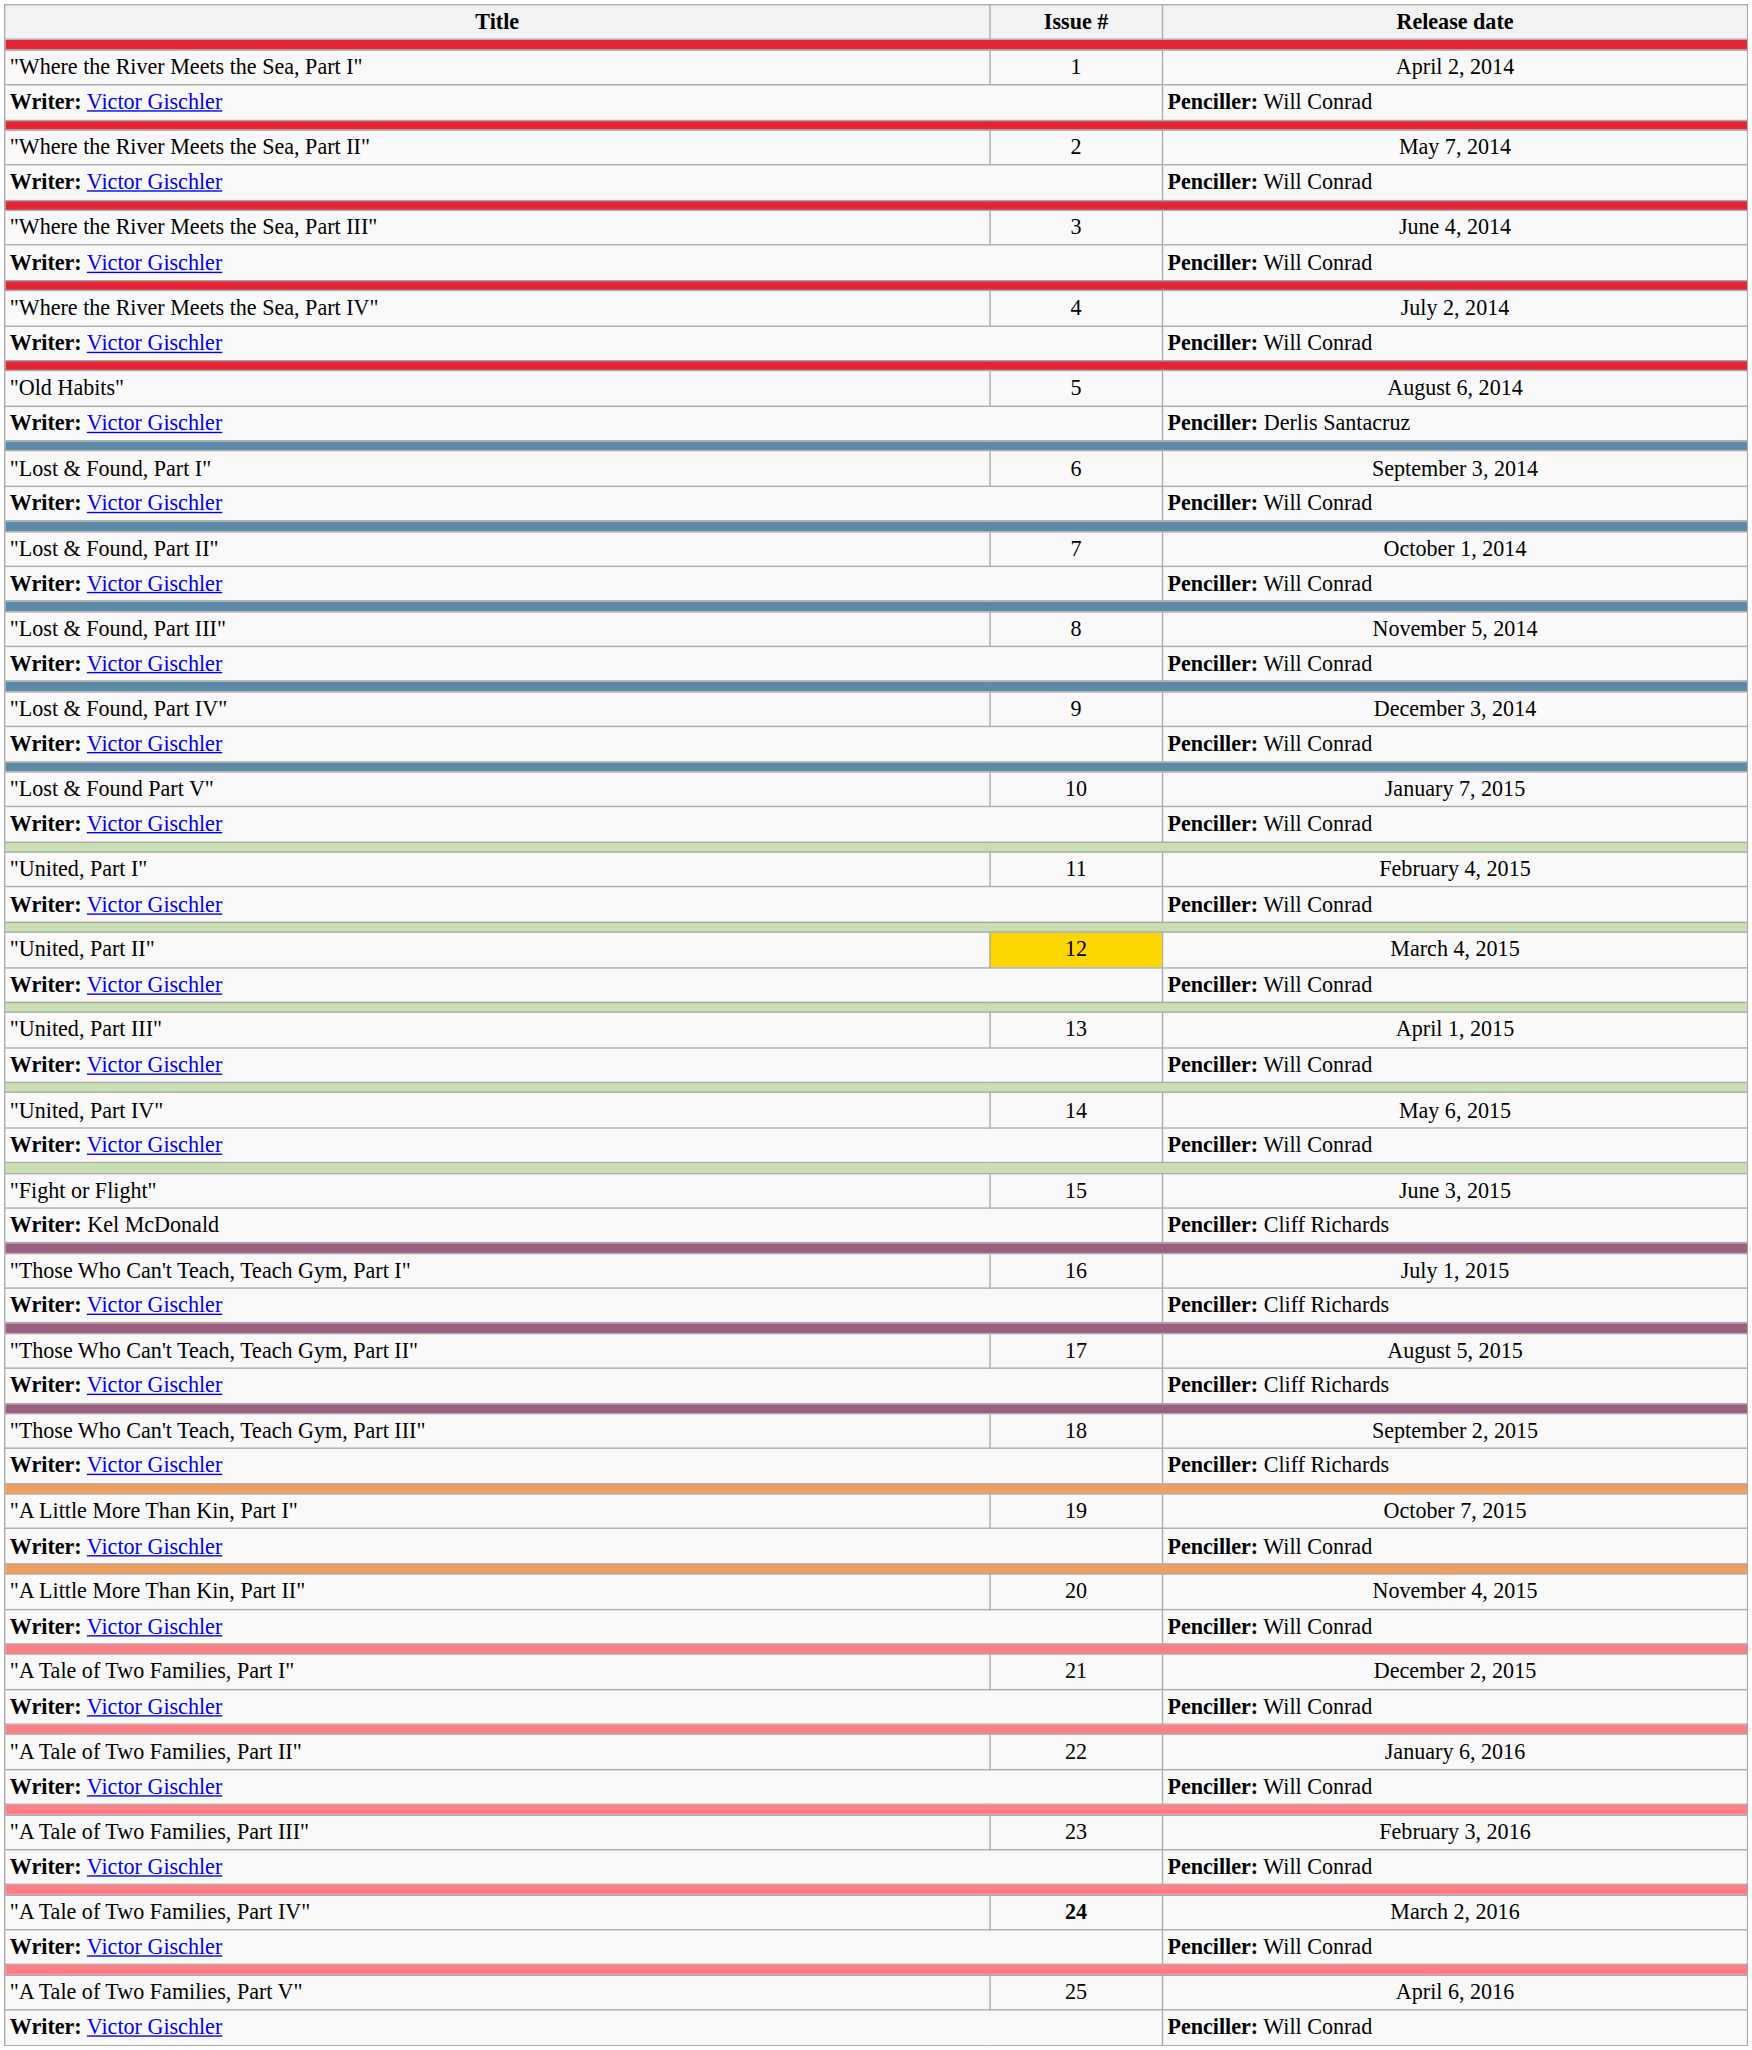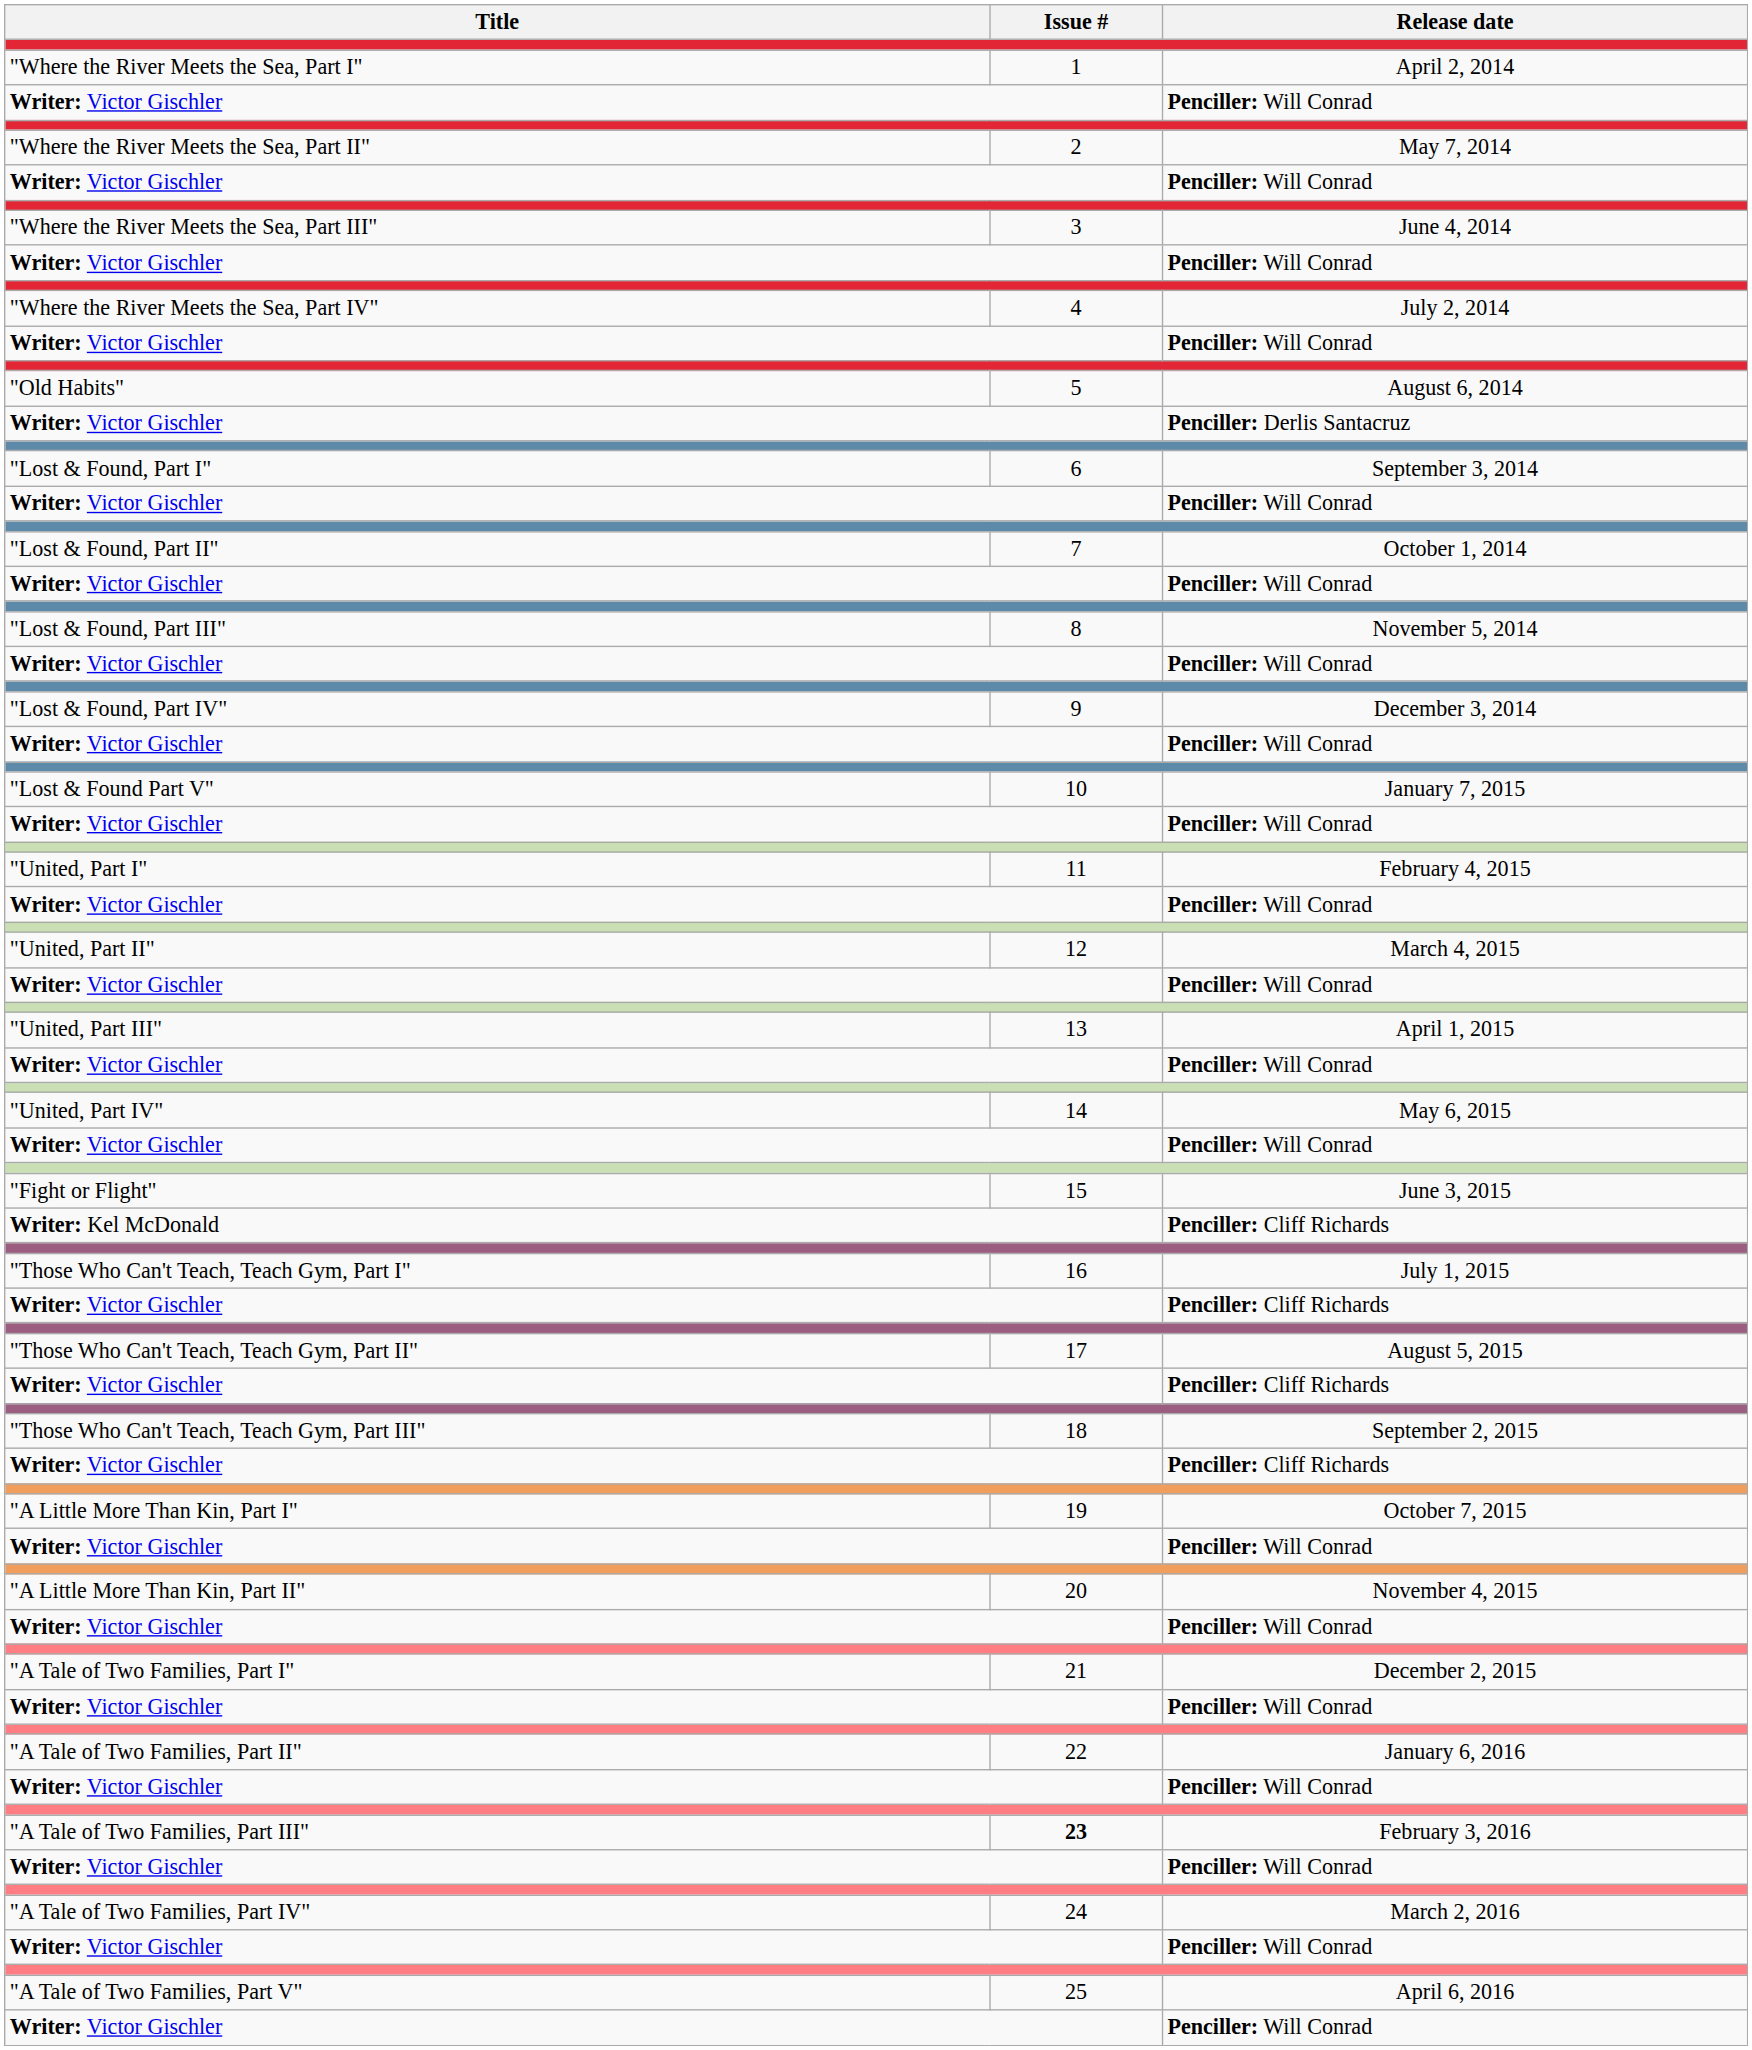(1076, 949) gold background -> (1076, 949) no background
(1076, 1831) normal -> (1076, 1831) bold
(1076, 1912) bold -> (1076, 1912) normal
